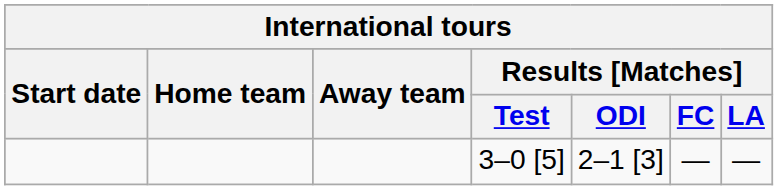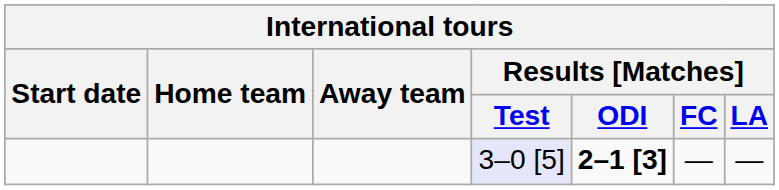(522, 160) no background -> (522, 160) lavender background
(621, 160) normal -> (622, 160) bold
